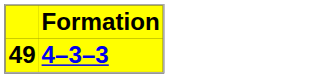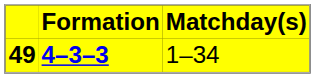+ column: (236, 21)
